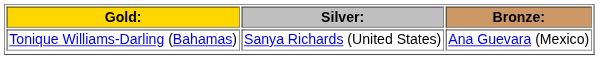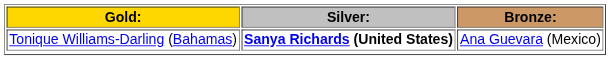(343, 40) normal -> (348, 40) bold
